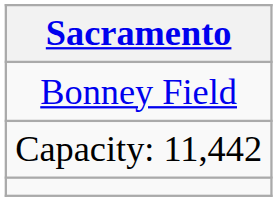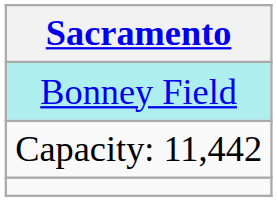(139, 90) no background -> (139, 90) paleturquoise background
